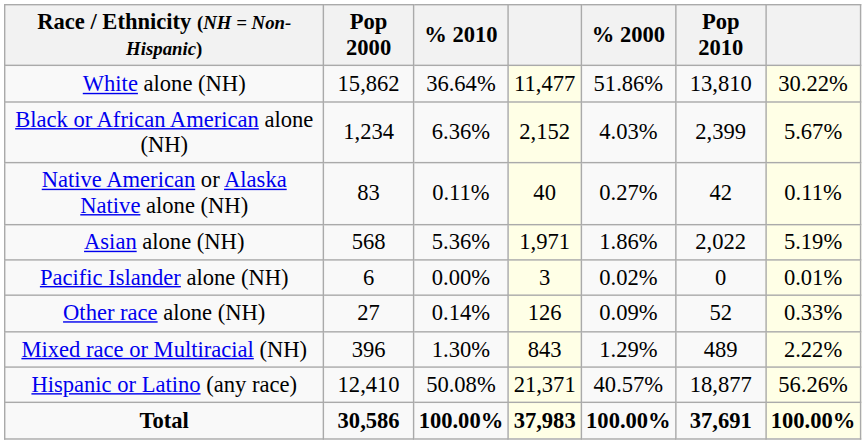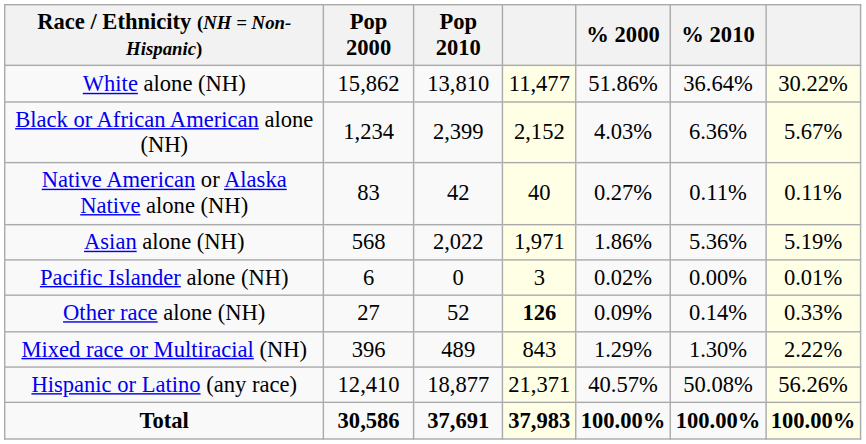columns swapped: (721, 35) <-> (461, 35)
(545, 313) normal -> (539, 313) bold
